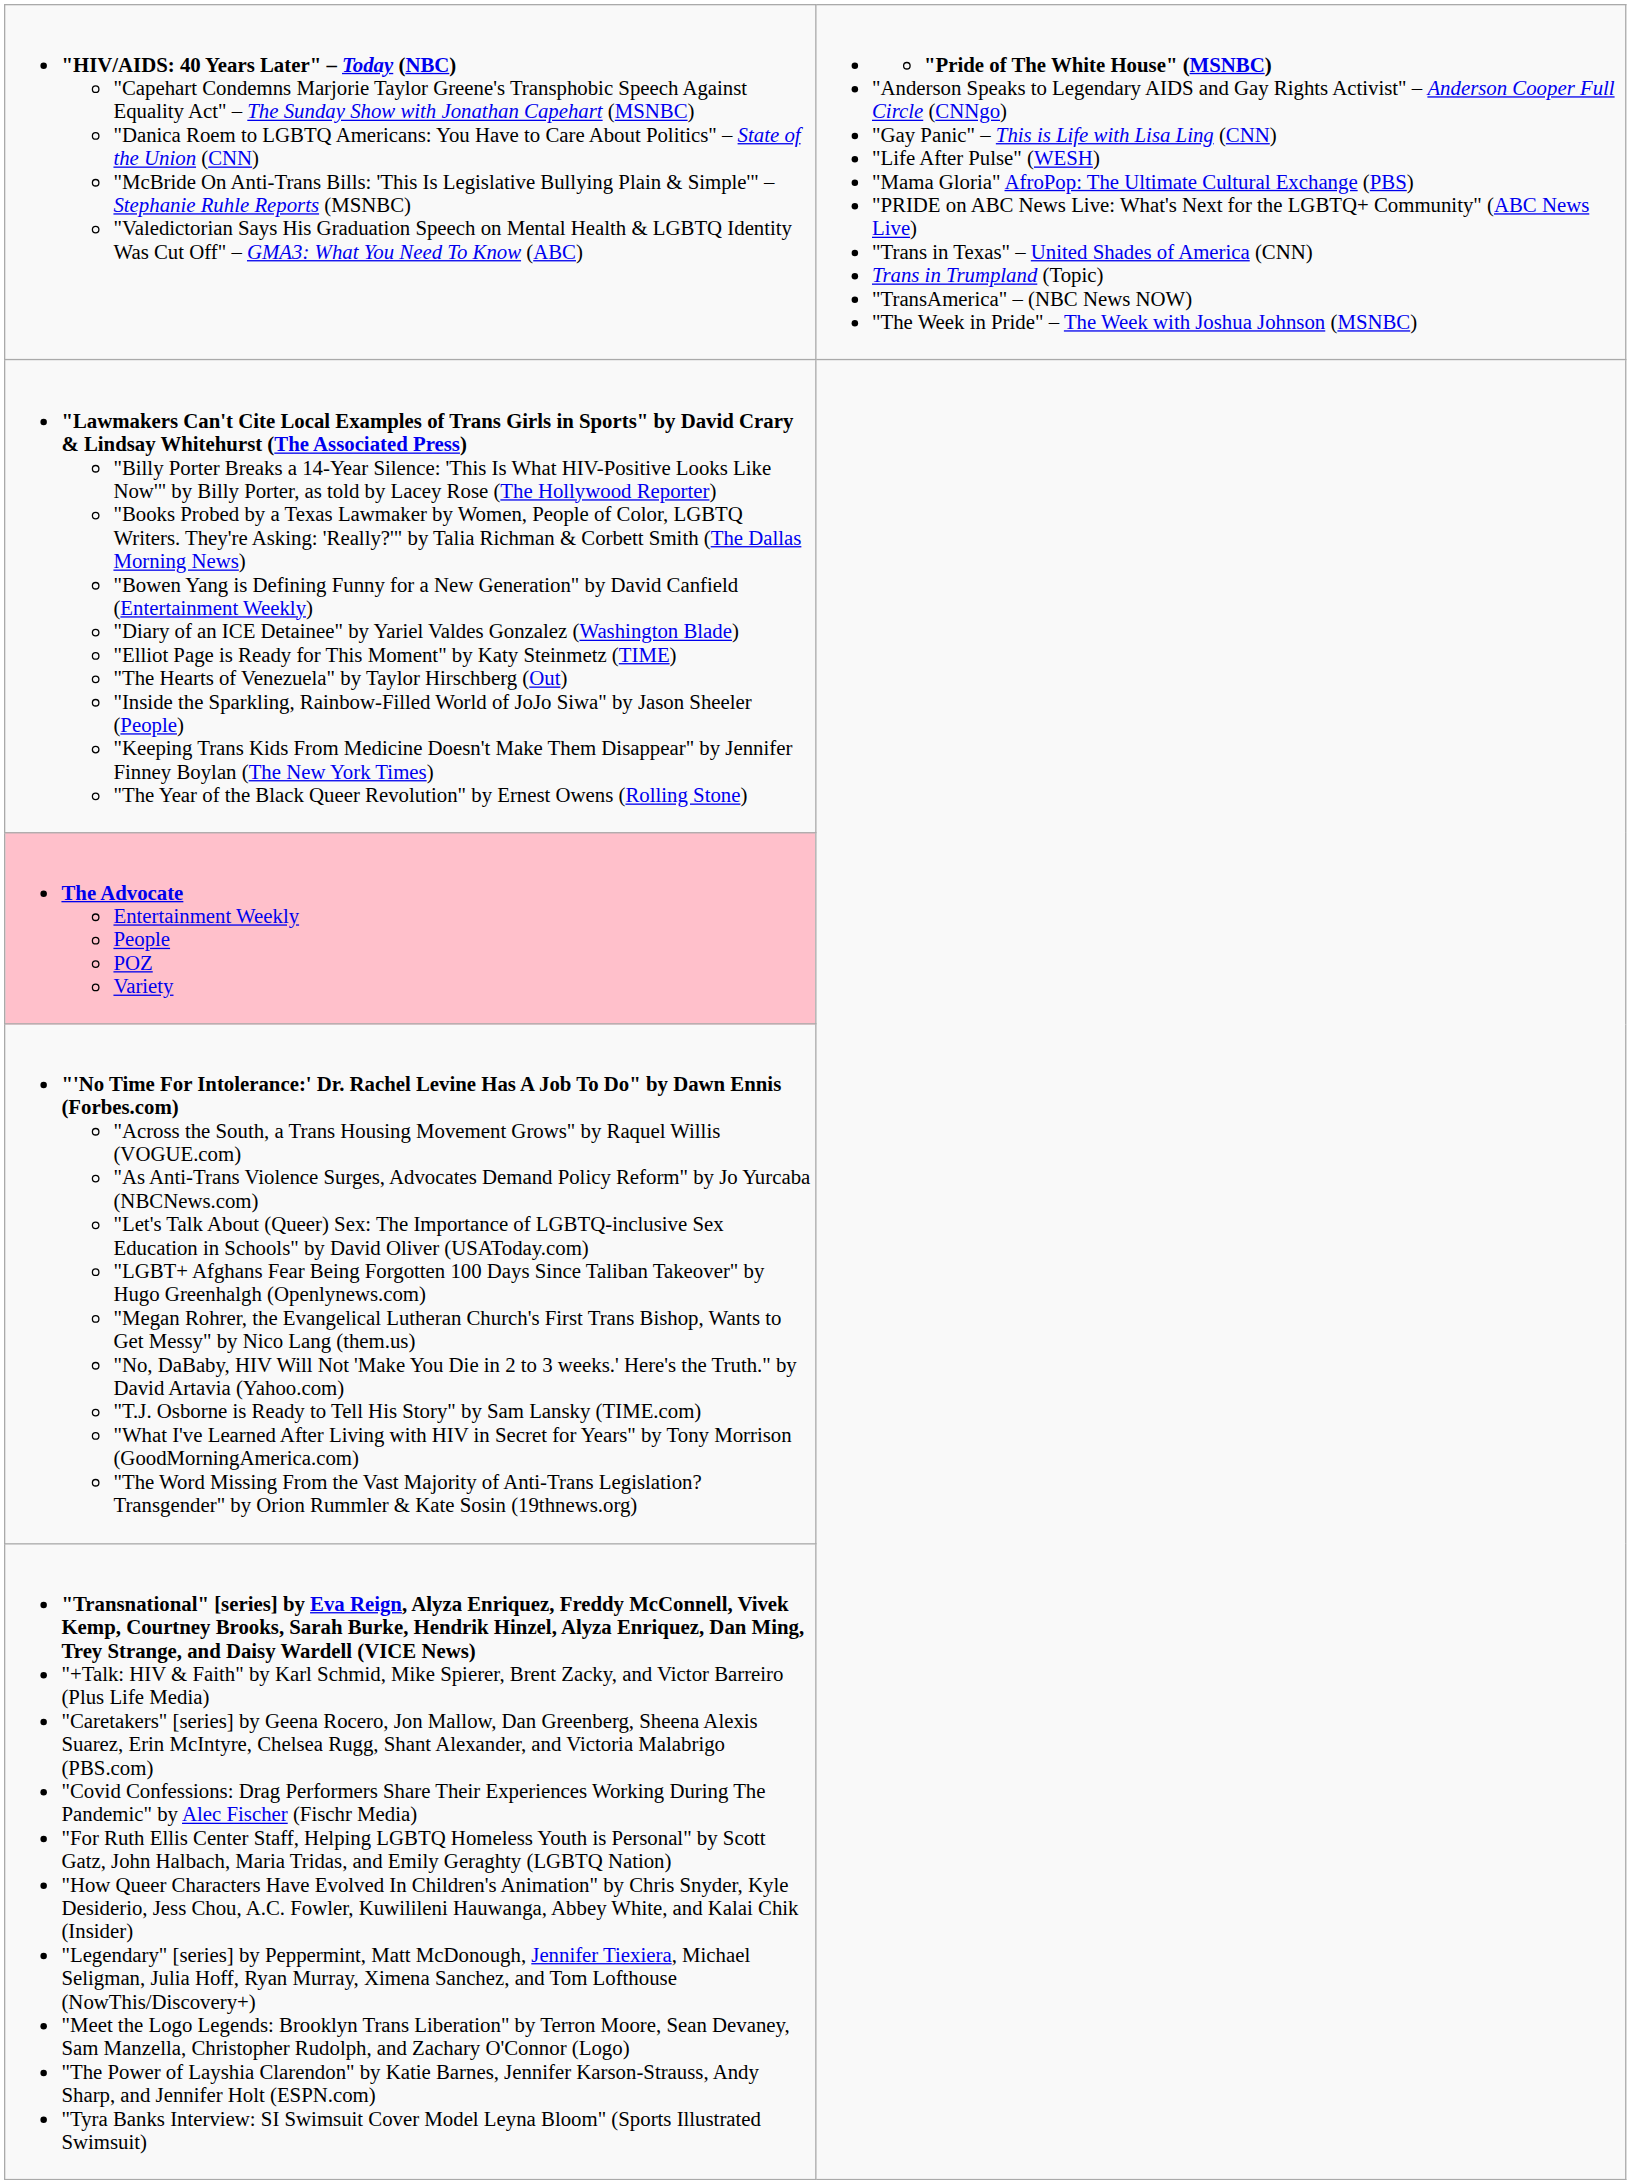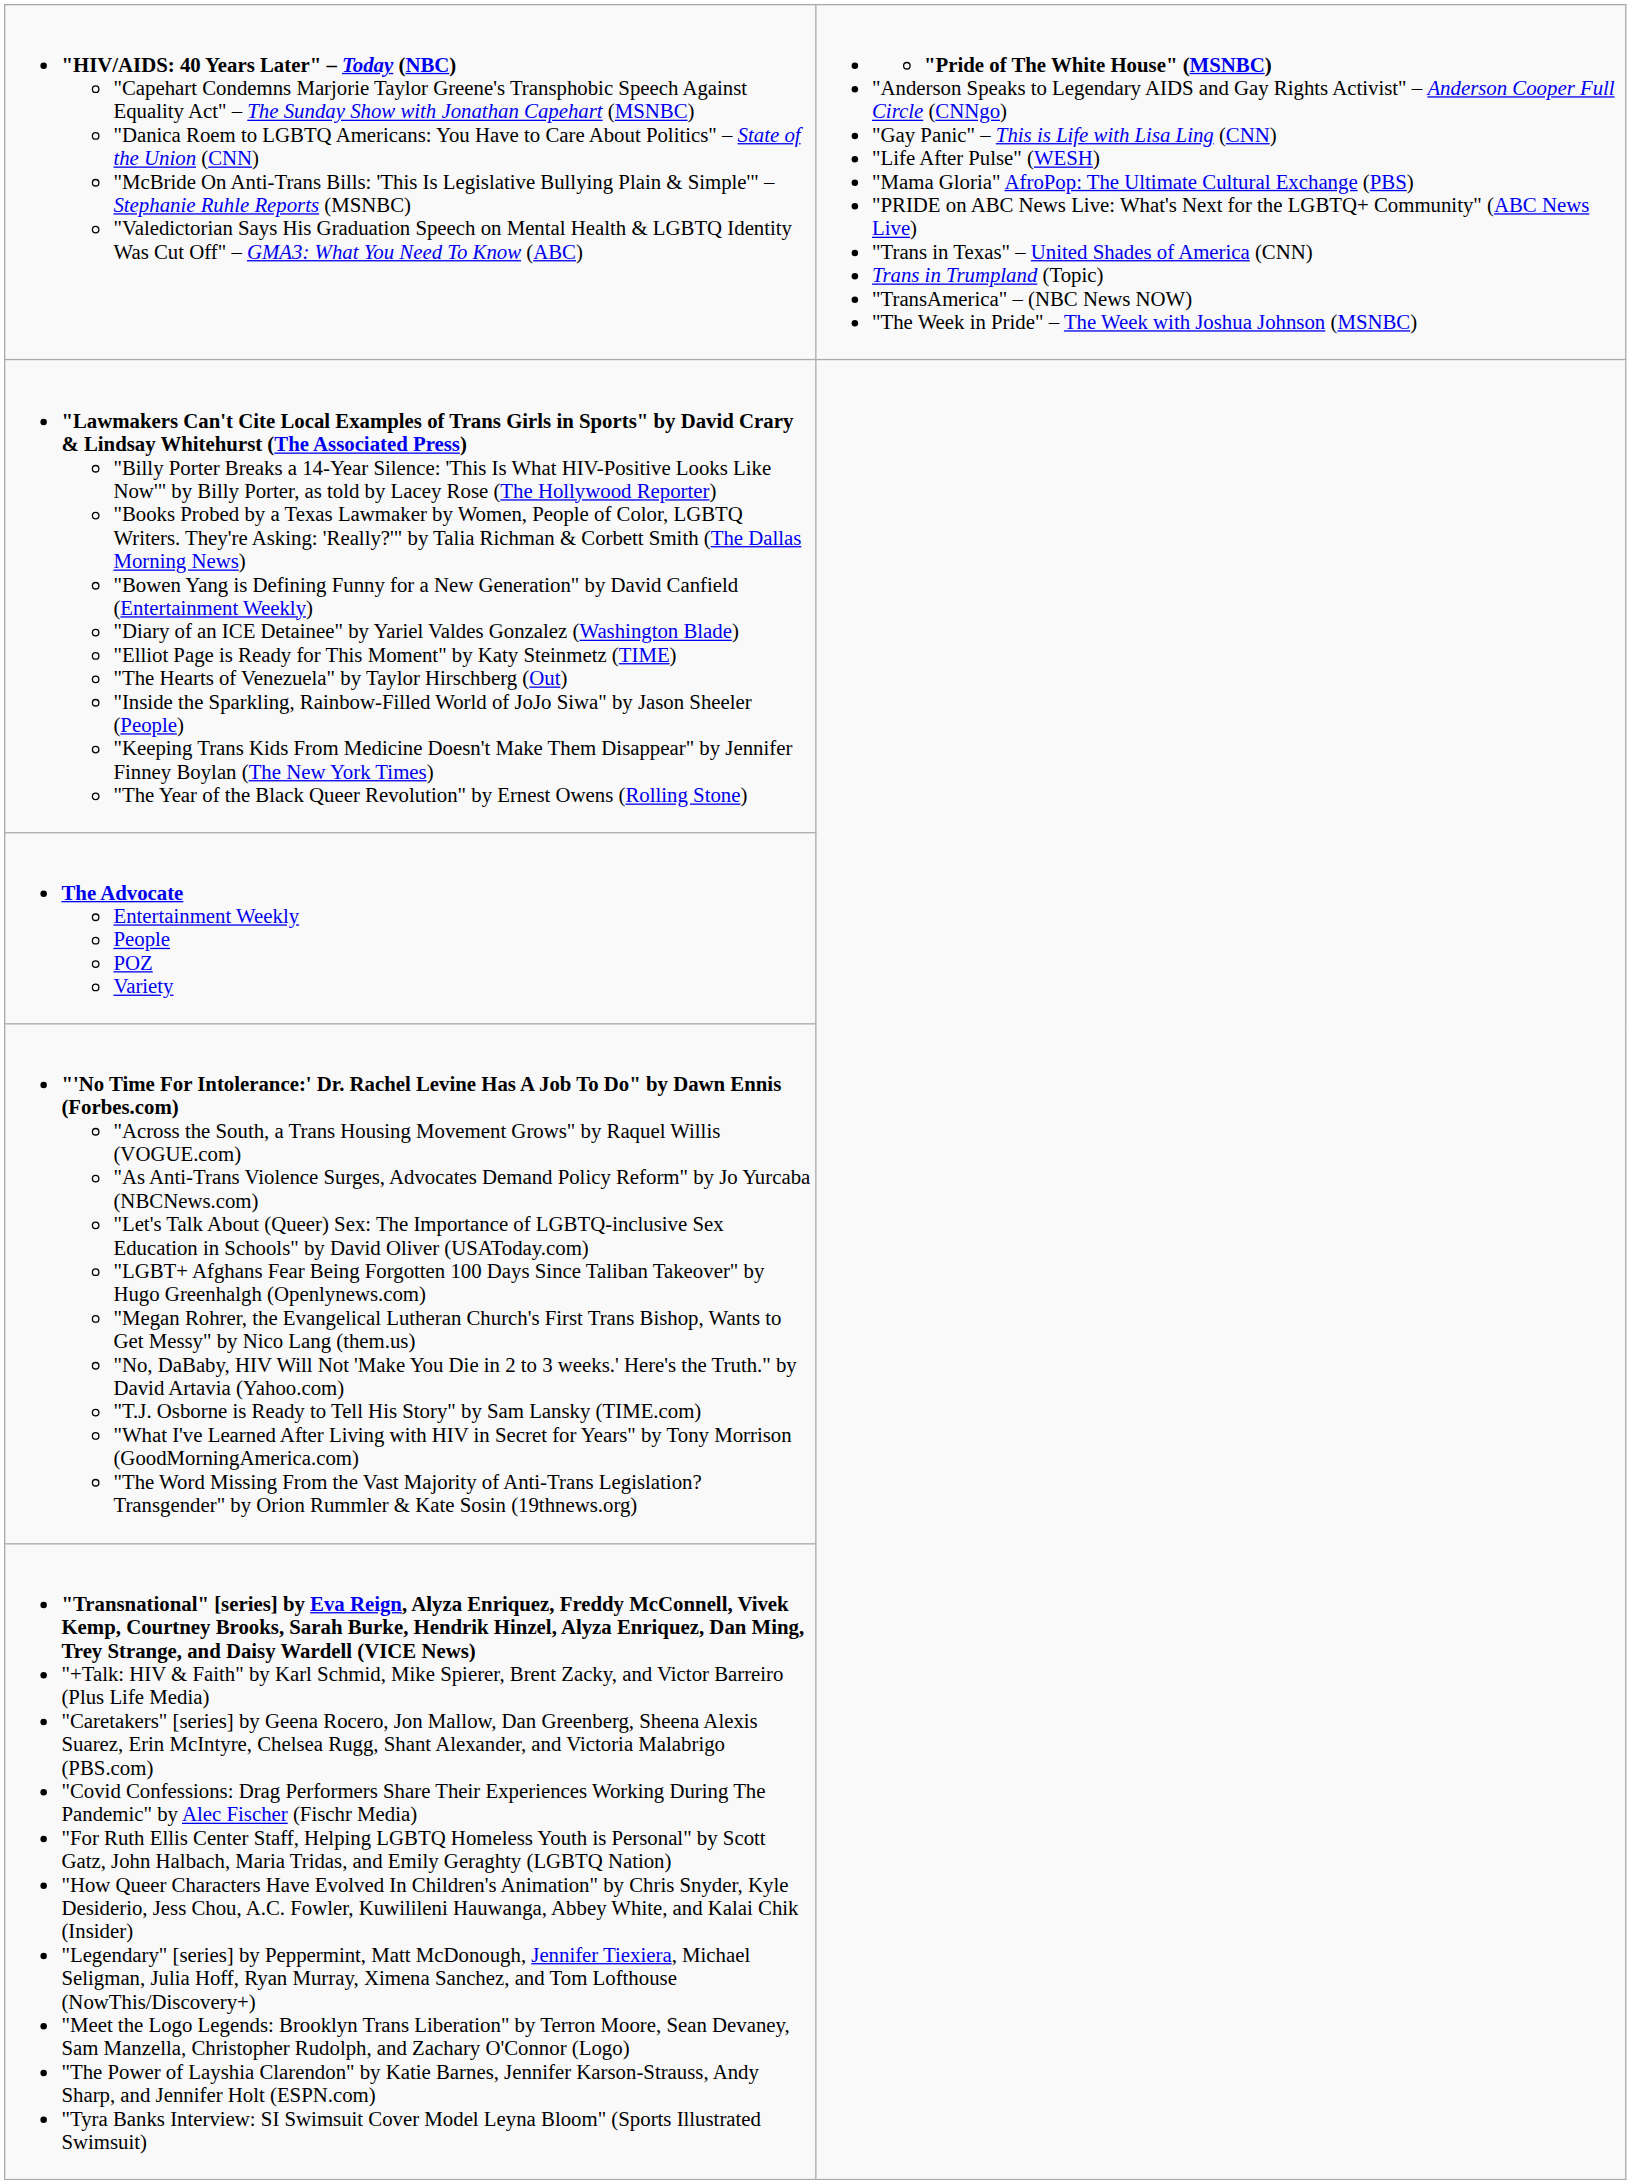(410, 940) pink background -> (410, 940) no background
